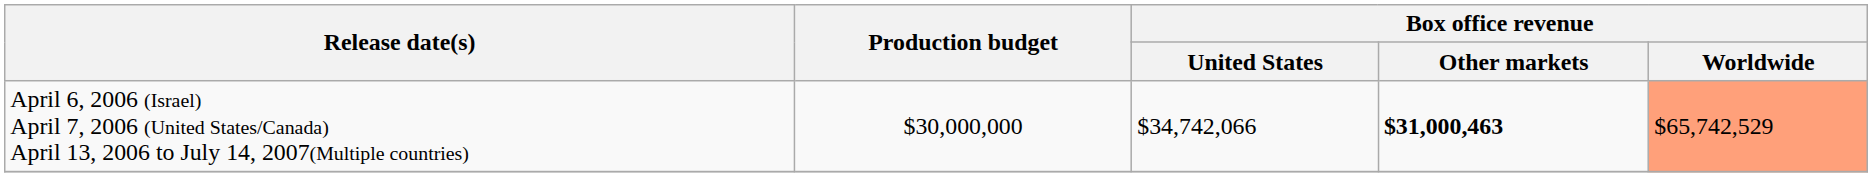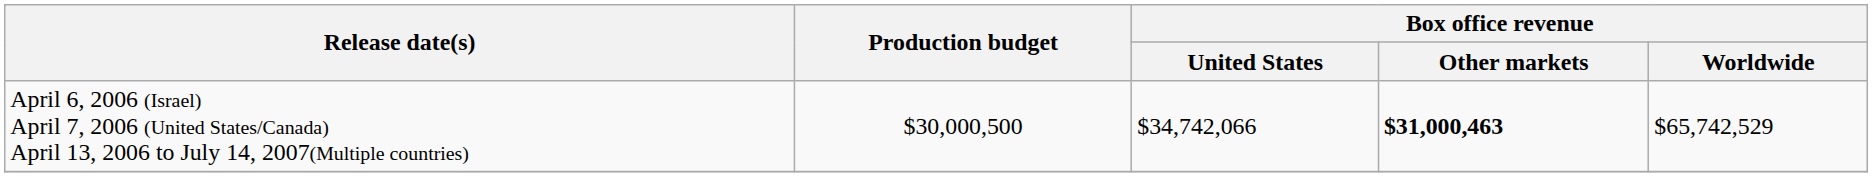(963, 125) $30,000,000 -> (963, 125) $30,000,500
(1714, 125) lightsalmon background -> (1714, 125) no background
